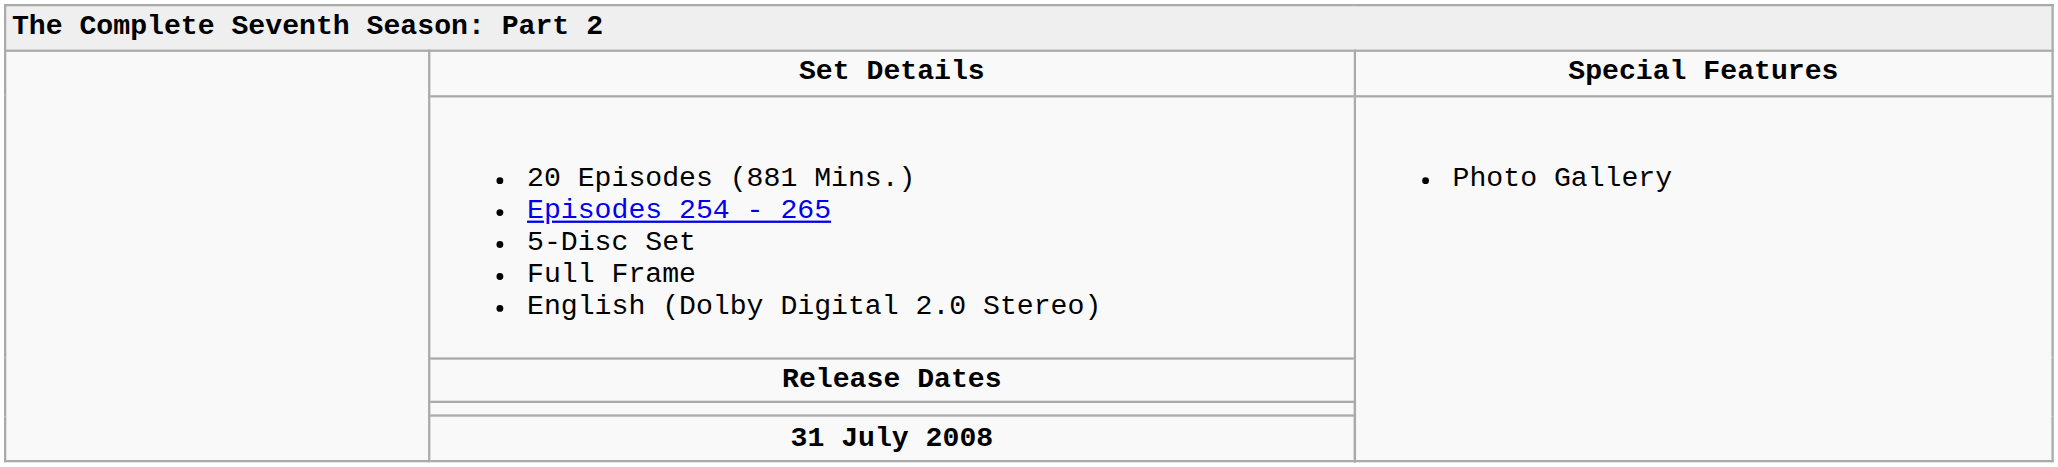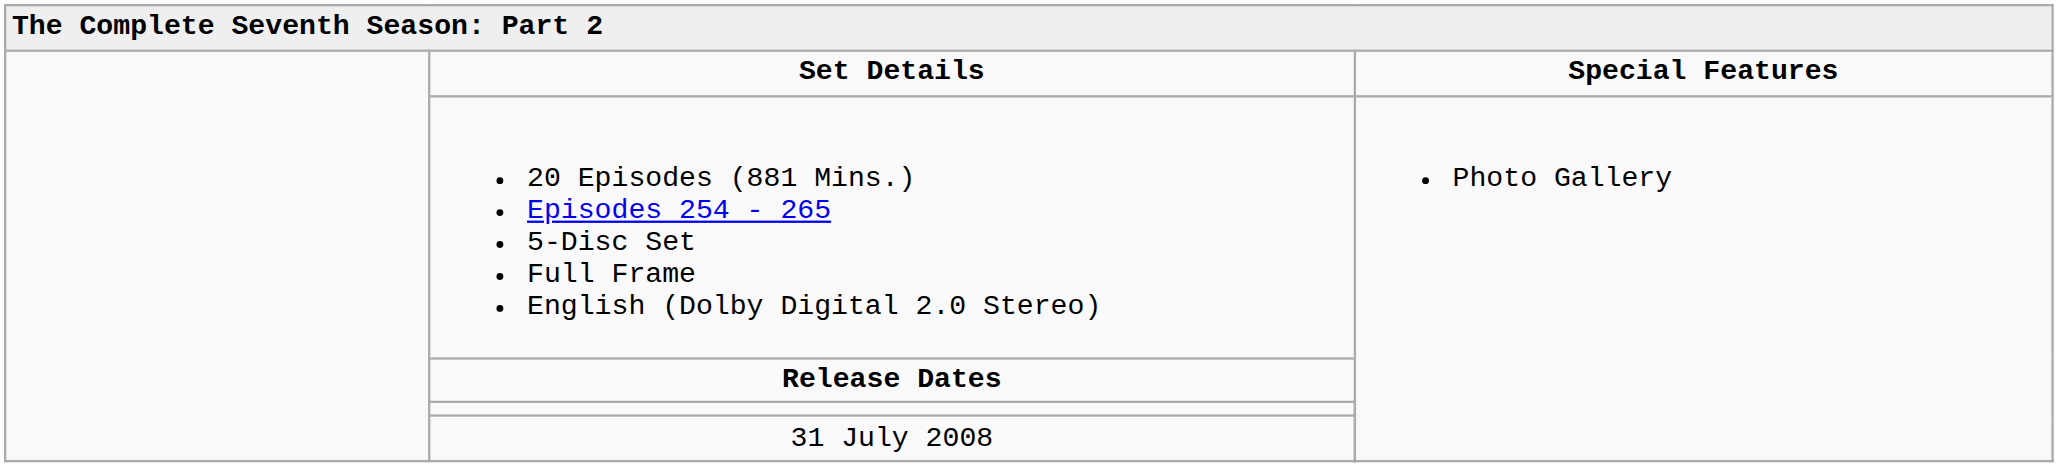(892, 439) bold -> (892, 439) normal
